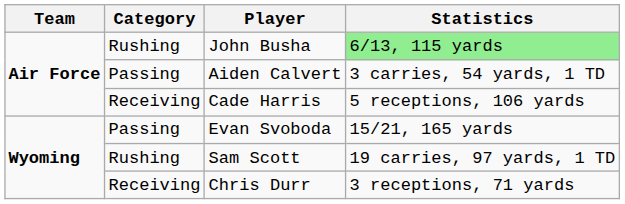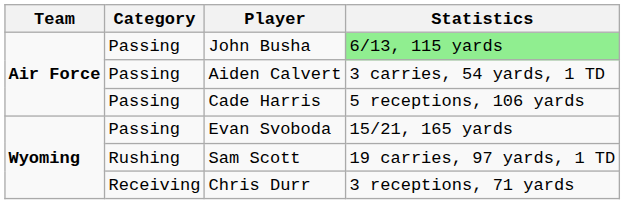(144, 46) Rushing -> (144, 46) Passing
(155, 102) Receiving -> (144, 102) Passing
